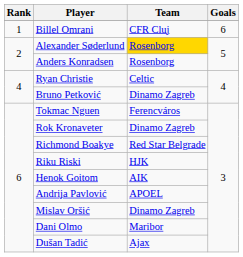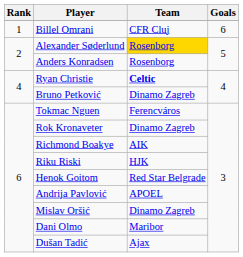(142, 78) normal -> (142, 78) bold
(167, 144) Red Star Belgrade -> (138, 144) AIK
(138, 177) AIK -> (167, 177) Red Star Belgrade
